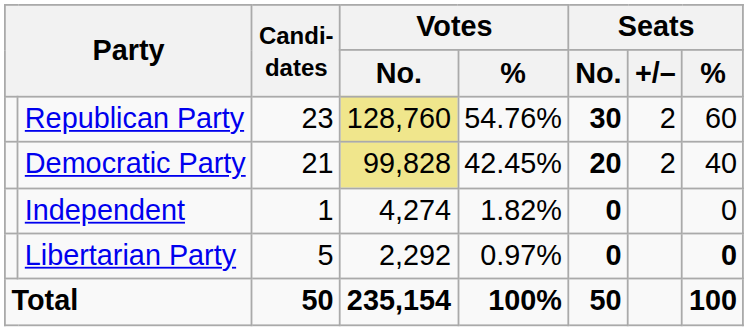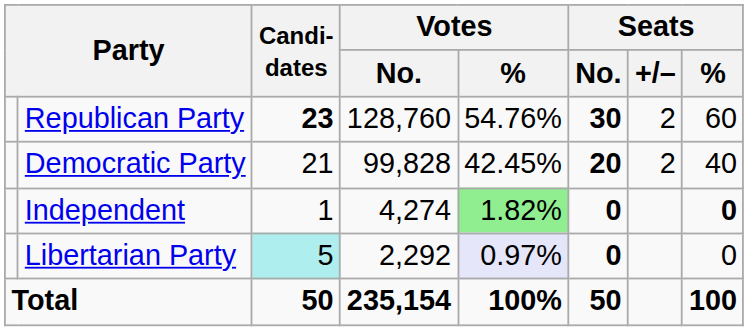(318, 118) normal -> (318, 118) bold
(399, 118) khaki background -> (399, 118) no background
(407, 164) khaki background -> (407, 164) no background
(521, 210) no background -> (521, 210) lightgreen background
(729, 210) normal -> (729, 210) bold
(326, 255) no background -> (326, 255) paleturquoise background
(521, 255) no background -> (521, 255) lavender background
(729, 255) bold -> (729, 255) normal
